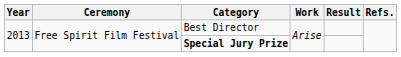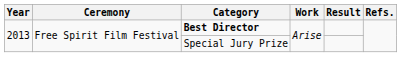(221, 28) normal -> (221, 28) bold
(236, 44) bold -> (236, 44) normal
